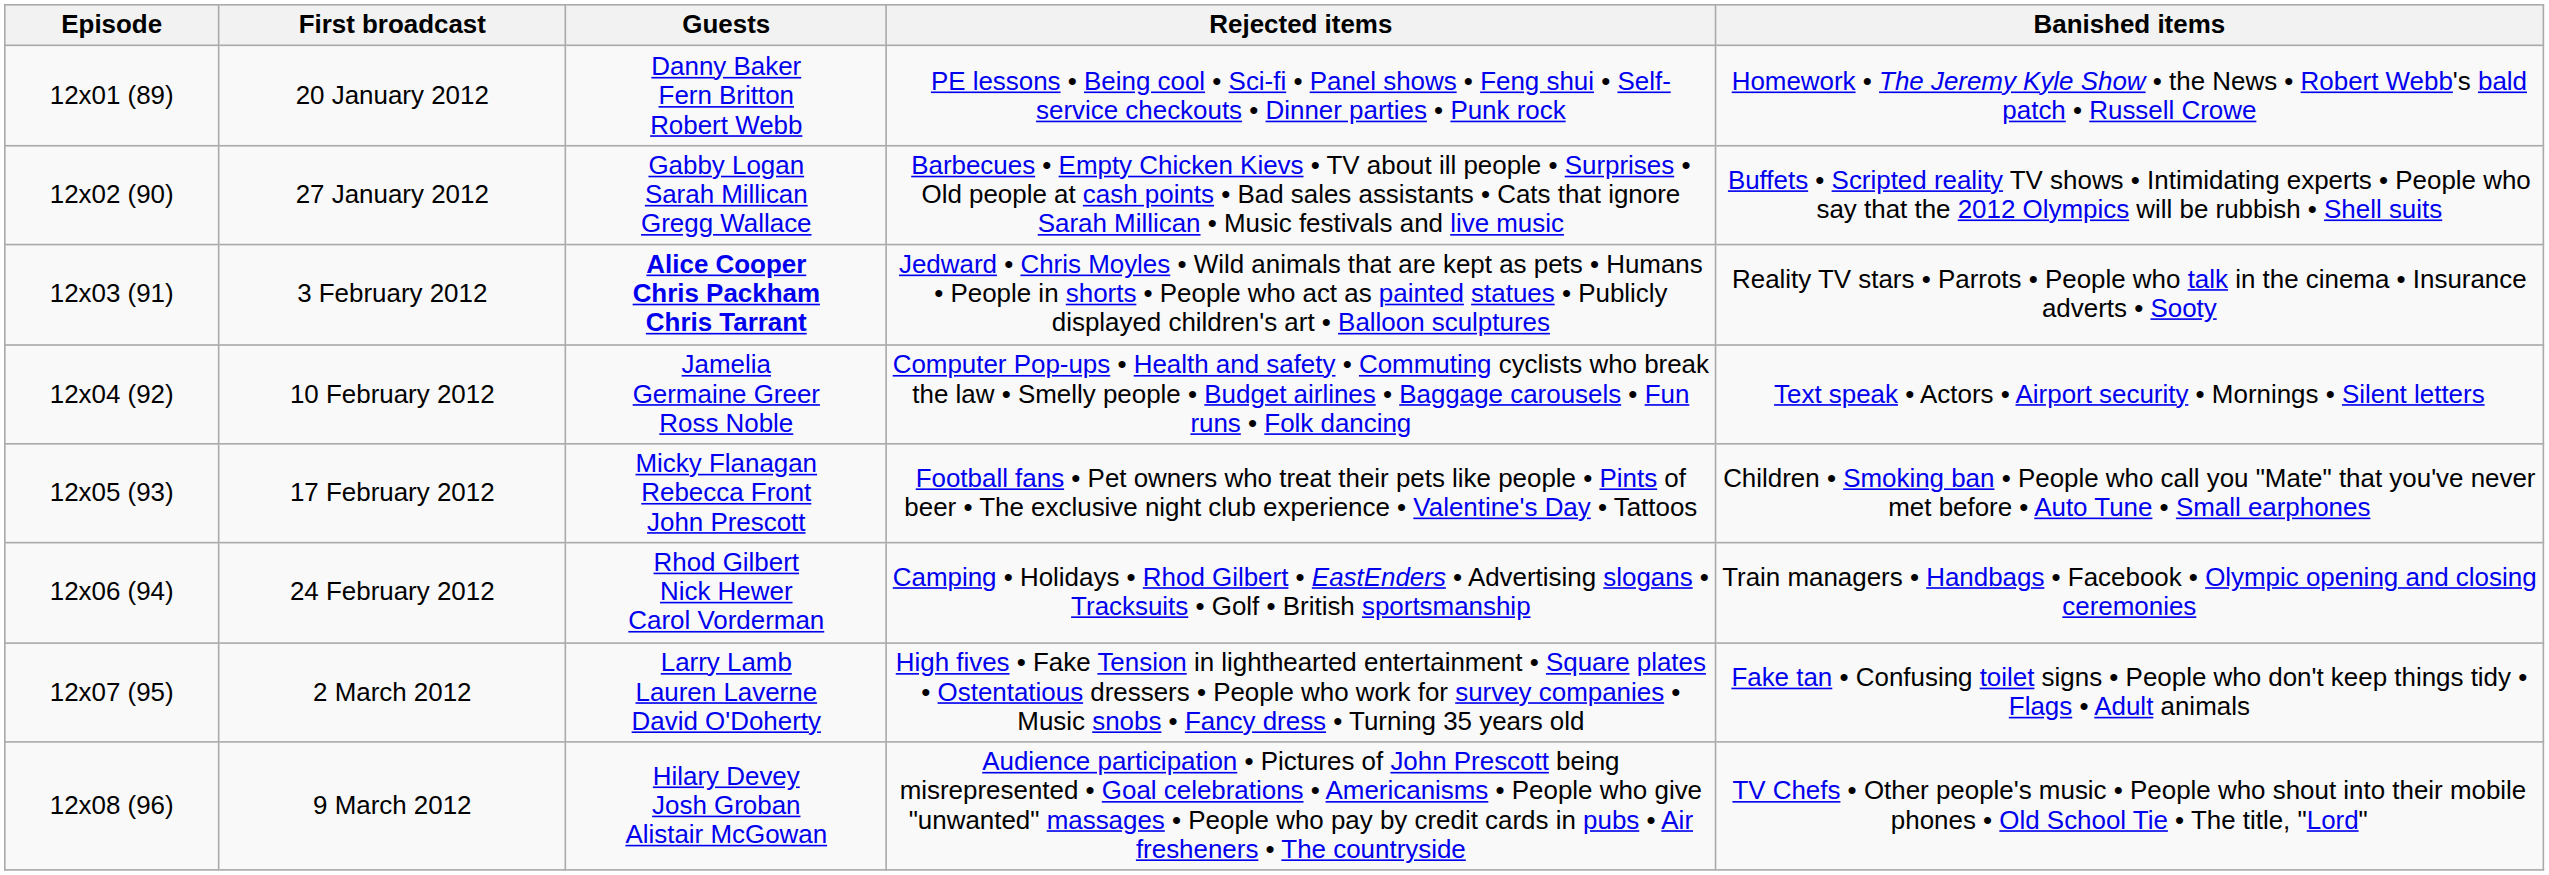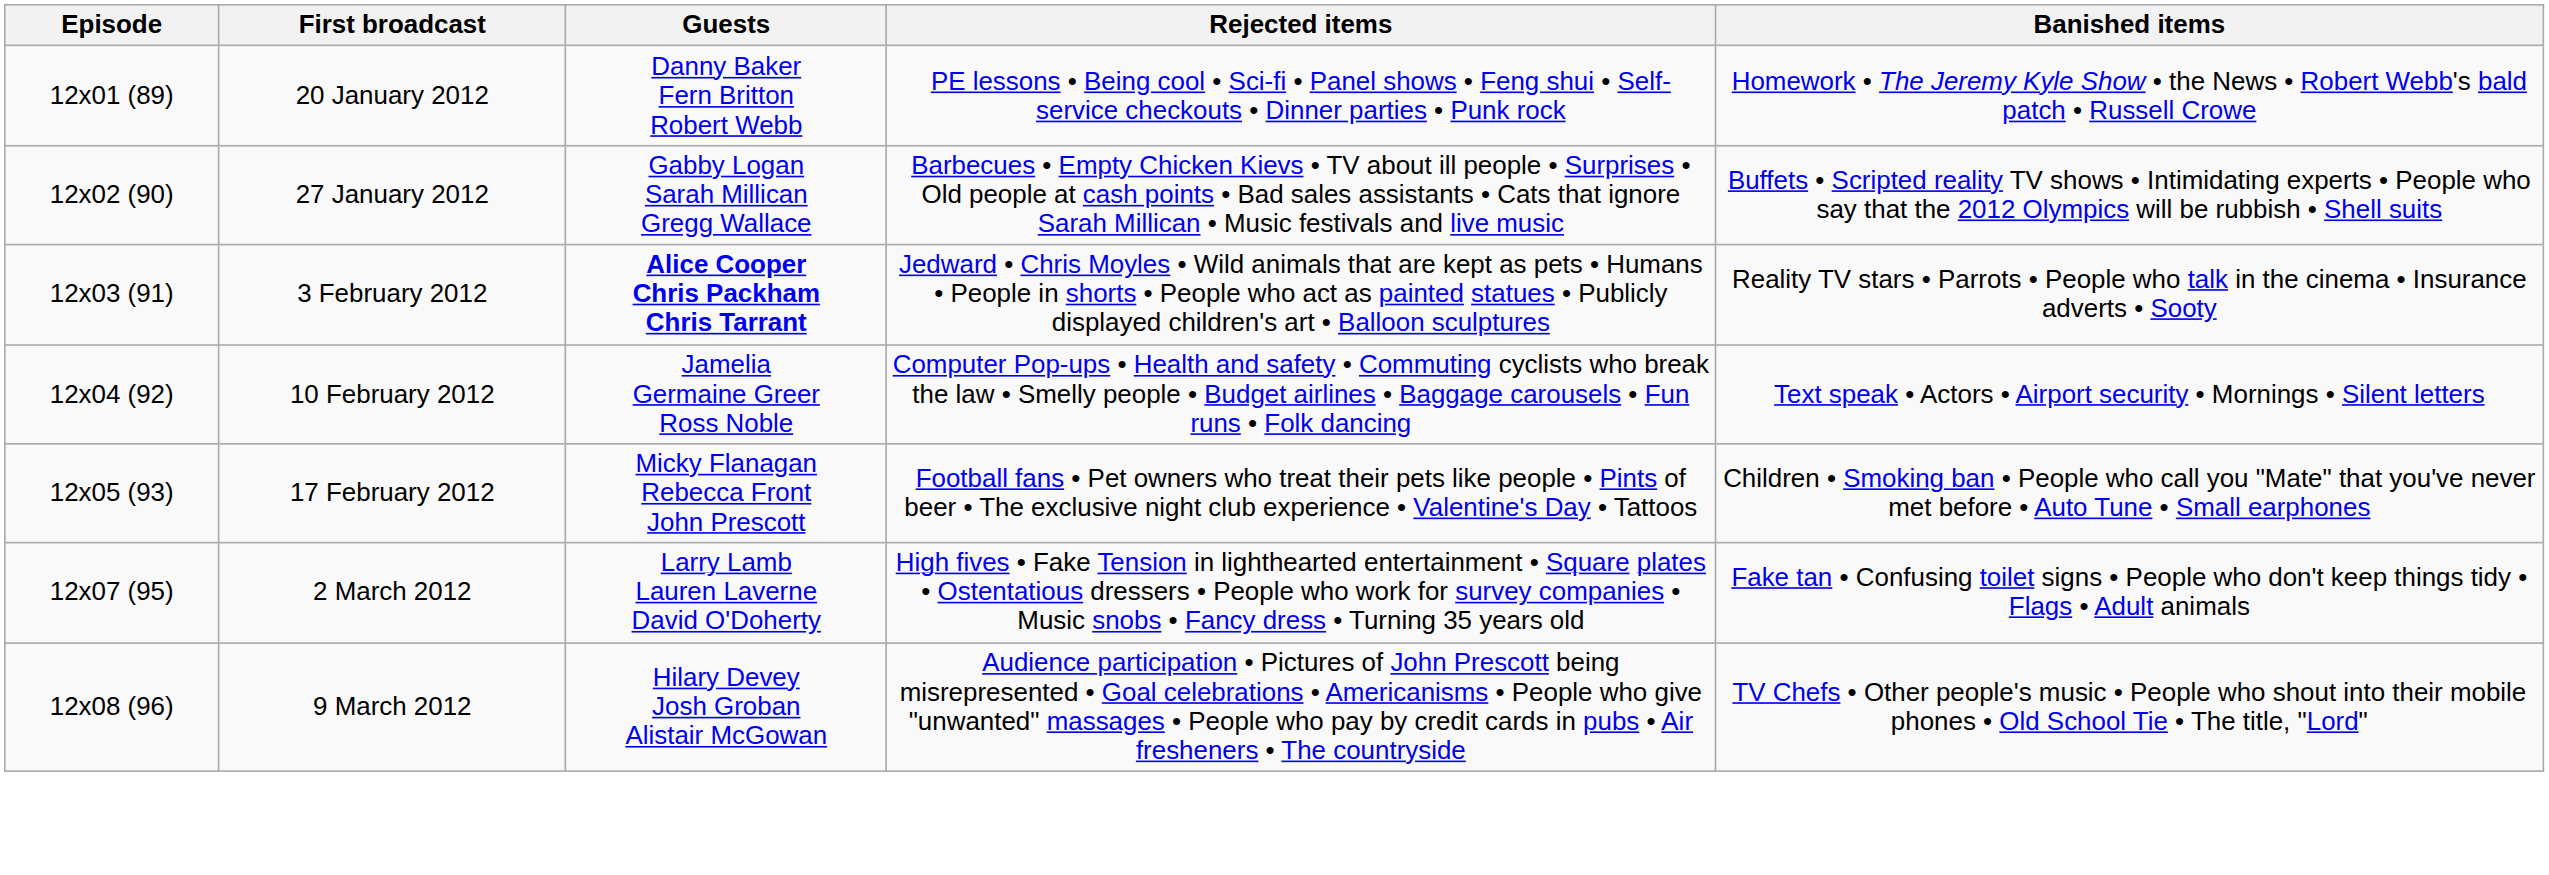- row: (392, 592)
